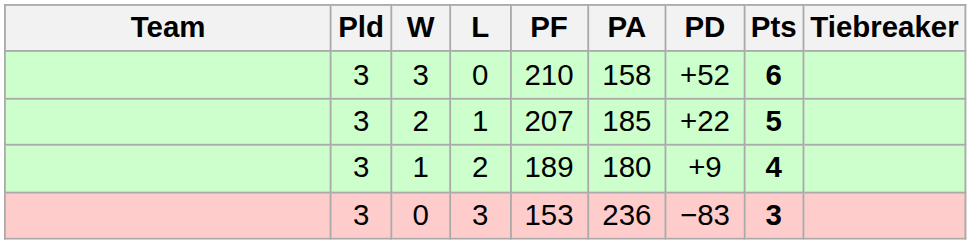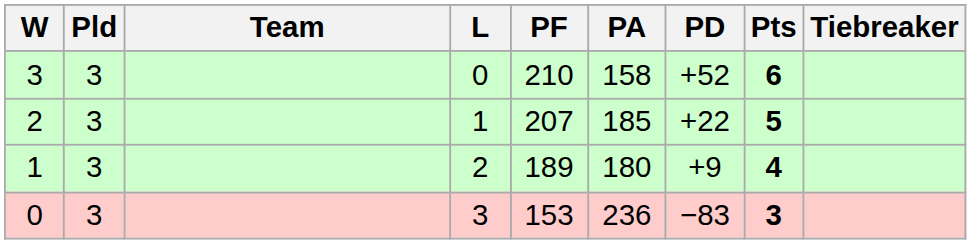columns swapped: (168, 27) <-> (421, 27)
